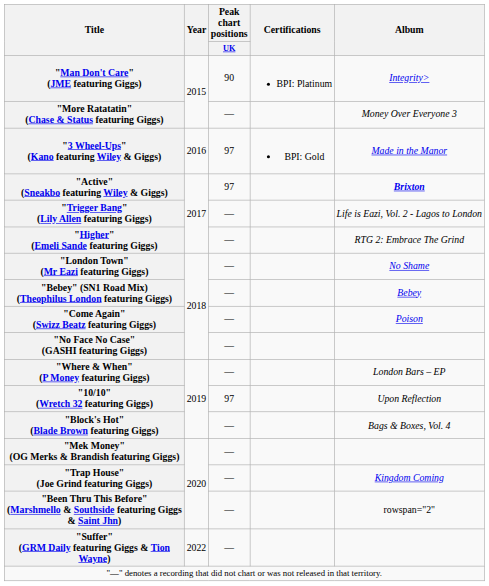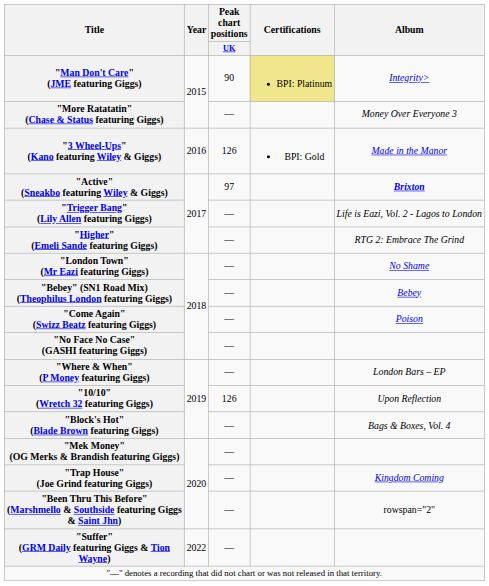(292, 84) no background -> (292, 84) khaki background
(229, 151) 97 -> (229, 151) 126
(229, 398) 97 -> (229, 398) 126
